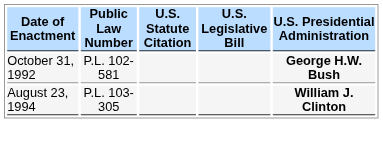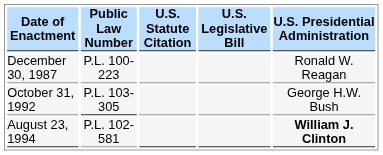+ row: (37, 68)
(109, 68) P.L. 102-581 -> (109, 100) P.L. 103-305
(324, 68) bold -> (324, 100) normal
(109, 100) P.L. 103-305 -> (109, 132) P.L. 102-581
